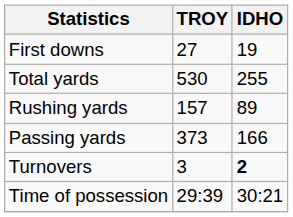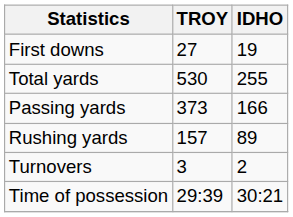rows swapped: (68, 108) <-> (67, 137)
(242, 166) bold -> (242, 166) normal
